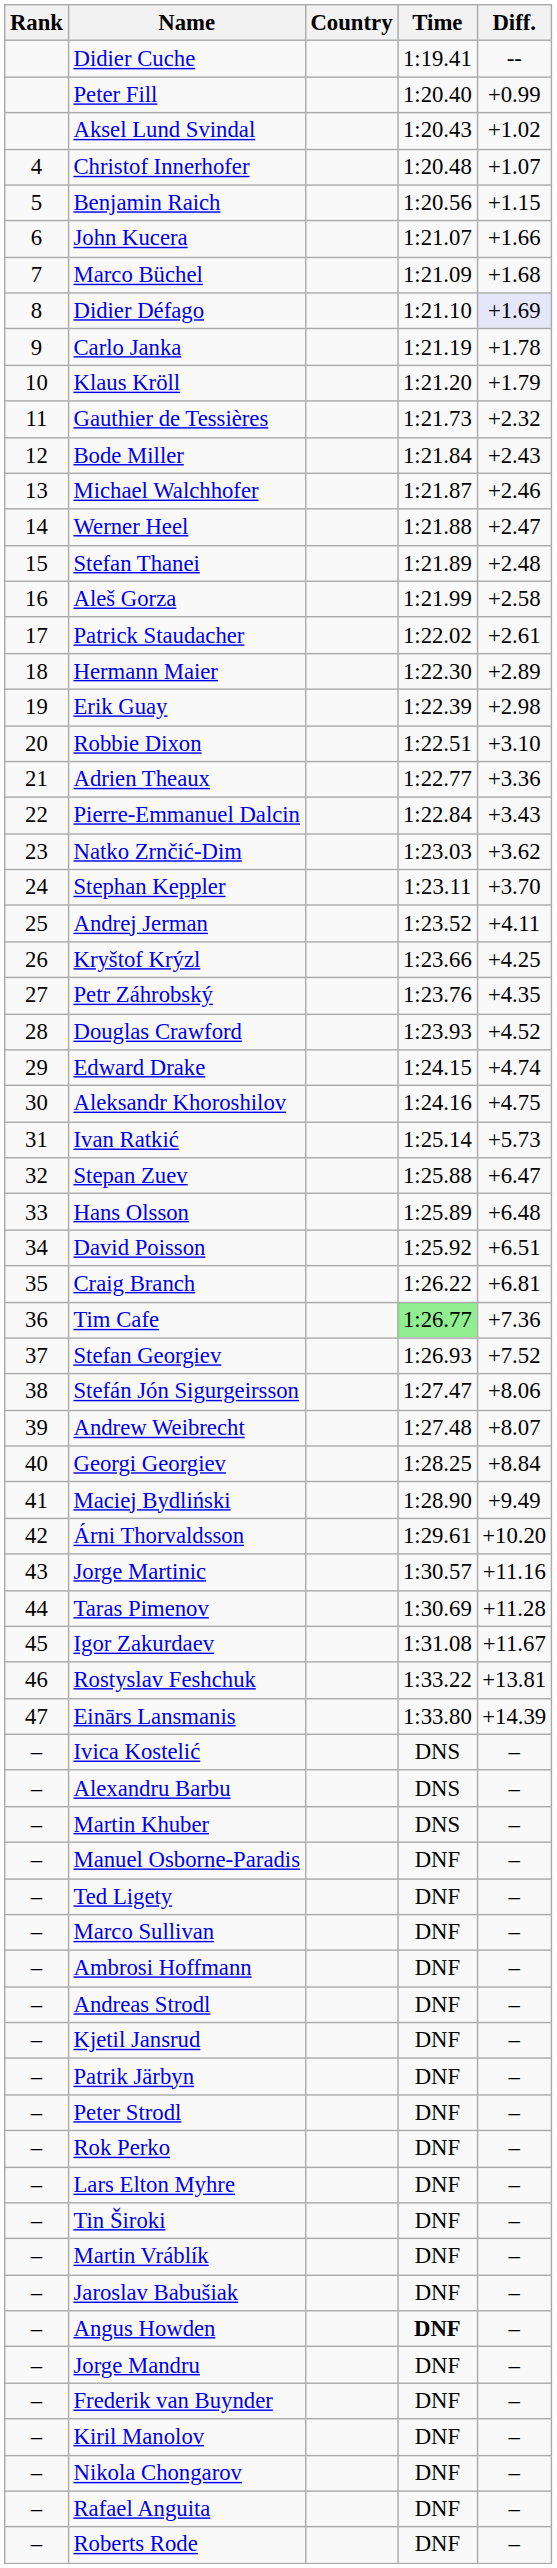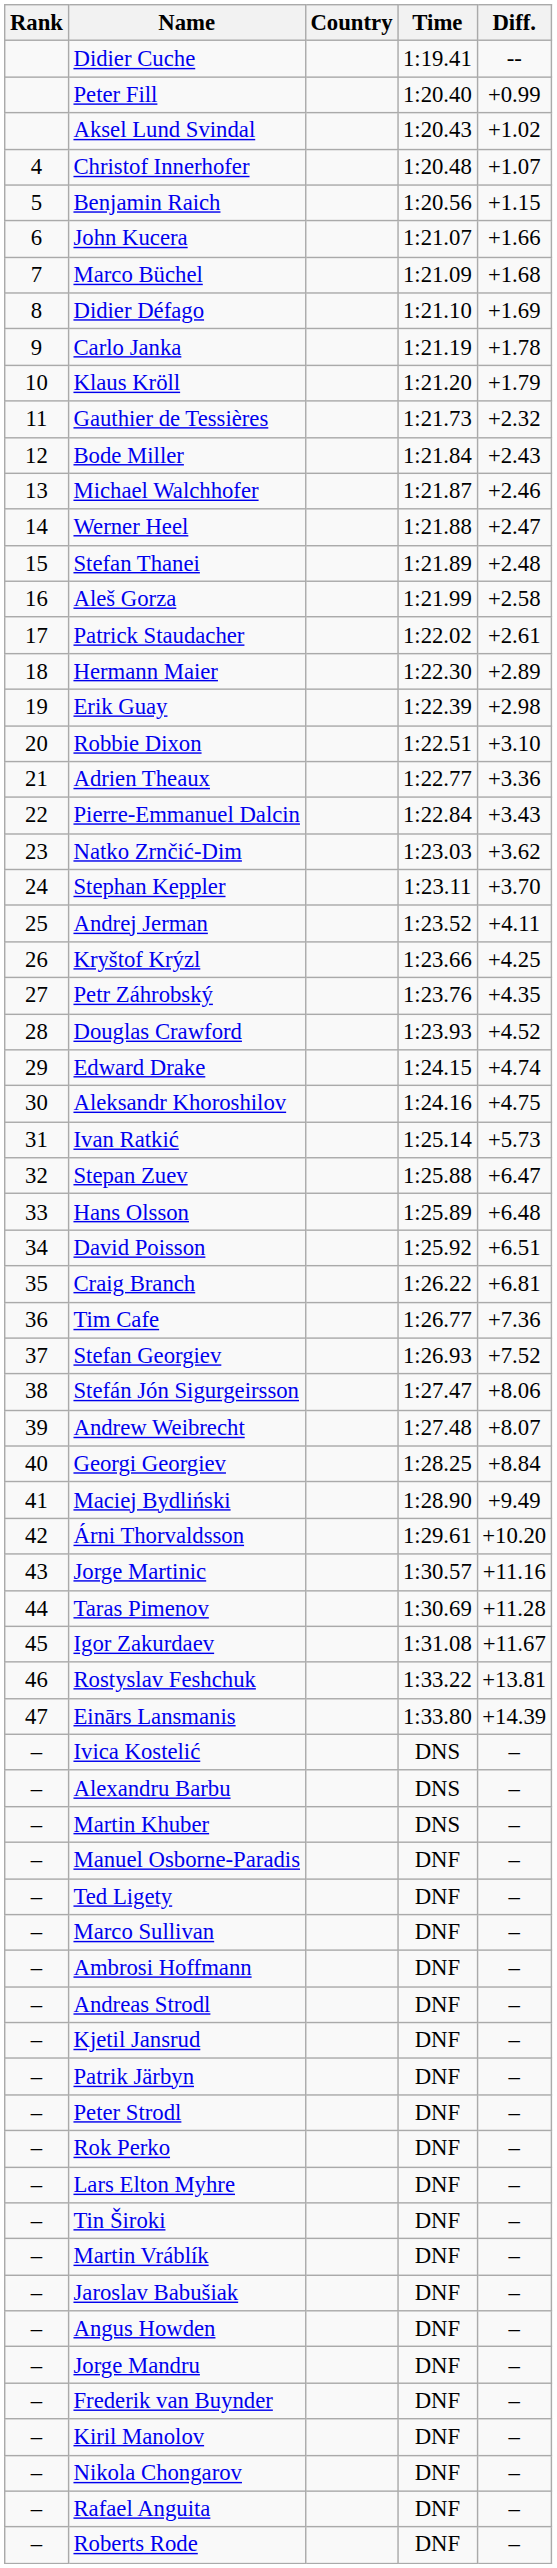(514, 310) lavender background -> (514, 310) no background
(437, 1319) lightgreen background -> (437, 1319) no background
(437, 2328) bold -> (437, 2328) normal
